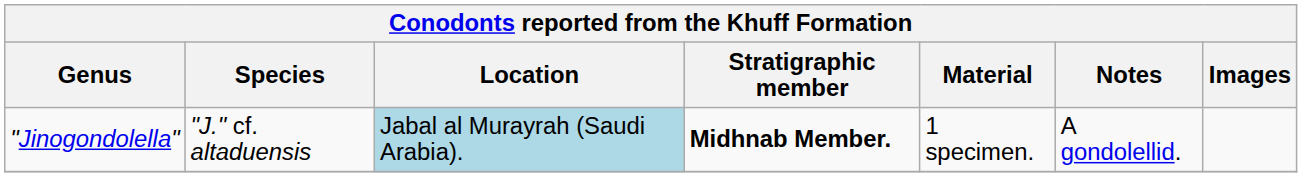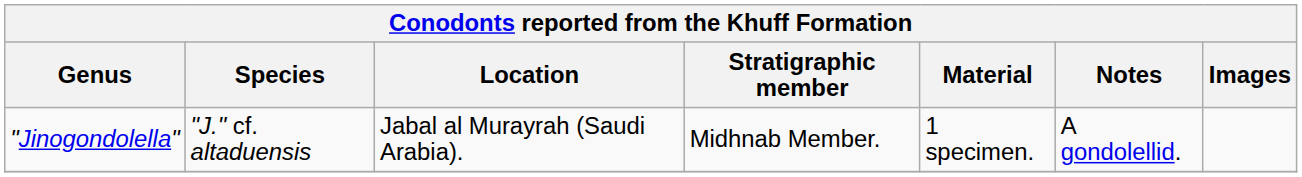(513, 139) lightblue background -> (513, 139) no background
(790, 139) bold -> (785, 139) normal
